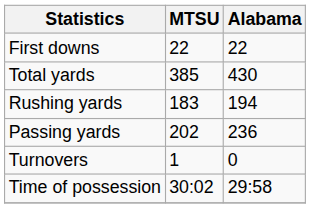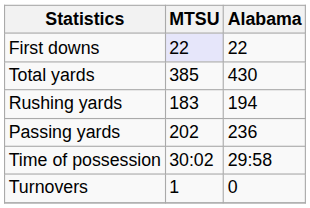(179, 47) no background -> (179, 47) lavender background
rows swapped: (48, 160) <-> (85, 188)
